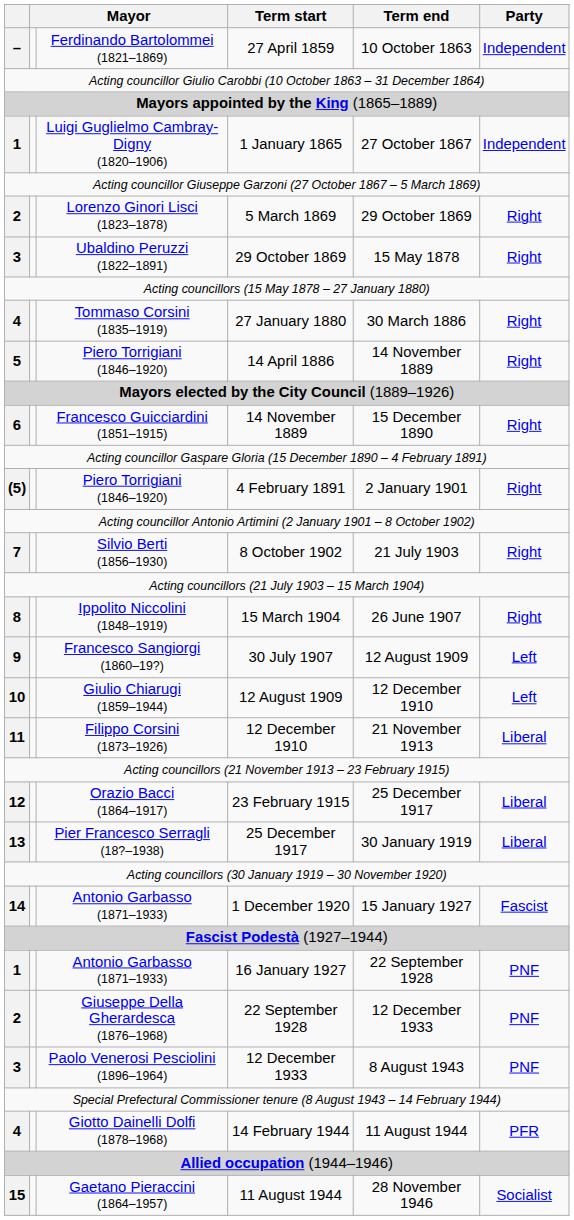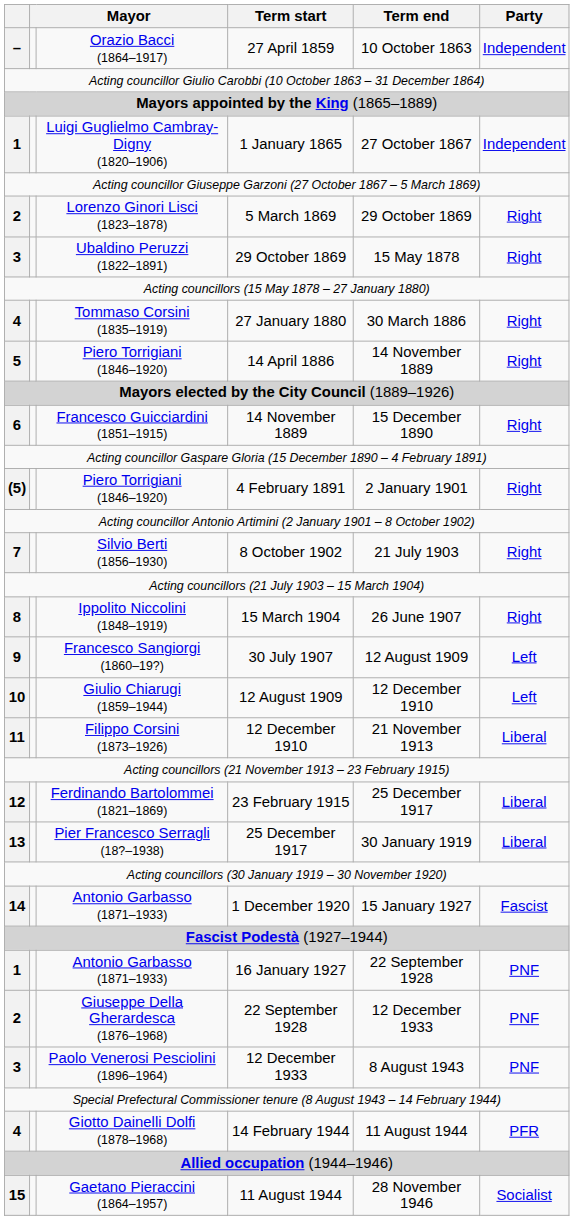(132, 48) Ferdinando Bartolommei (1821–1869) -> (132, 48) Orazio Bacci (1864–1917)
(132, 801) Orazio Bacci (1864–1917) -> (132, 801) Ferdinando Bartolommei (1821–1869)
